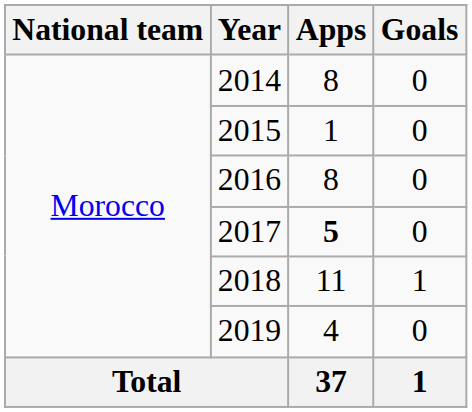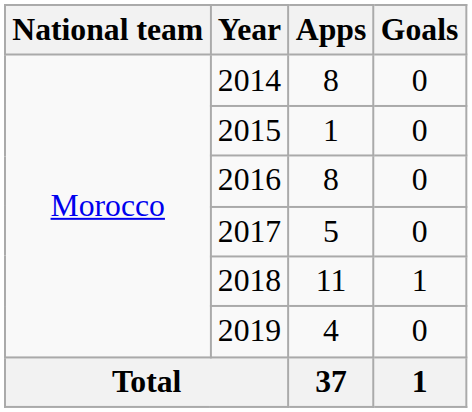(331, 230) bold -> (331, 230) normal
